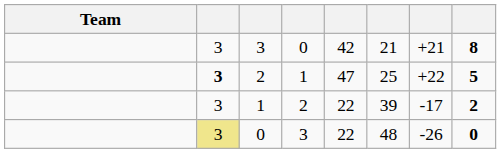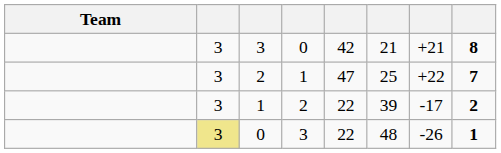(218, 76) bold -> (218, 76) normal
(474, 76) 5 -> (474, 76) 7
(474, 134) 0 -> (474, 134) 1
